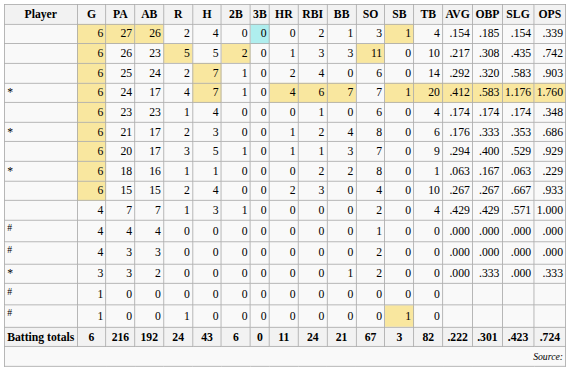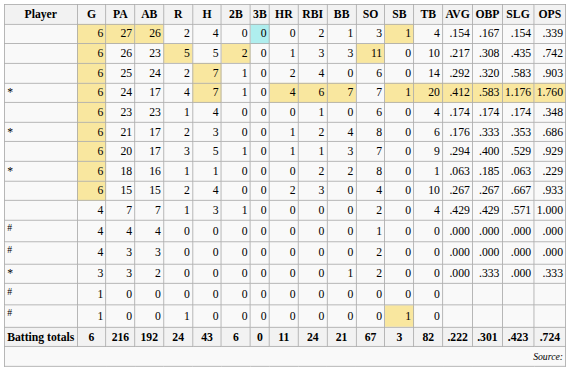(489, 33) .185 -> (489, 33) .167
(489, 171) .167 -> (489, 171) .185
